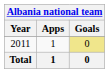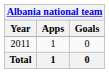(87, 44) khaki background -> (87, 44) no background
